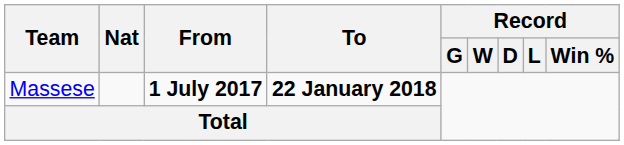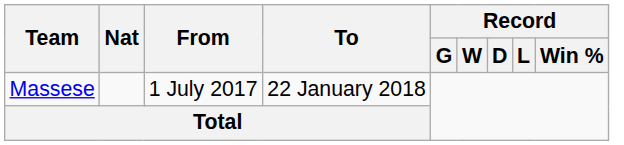(205, 88) bold -> (203, 88) normal
(354, 88) bold -> (347, 88) normal
